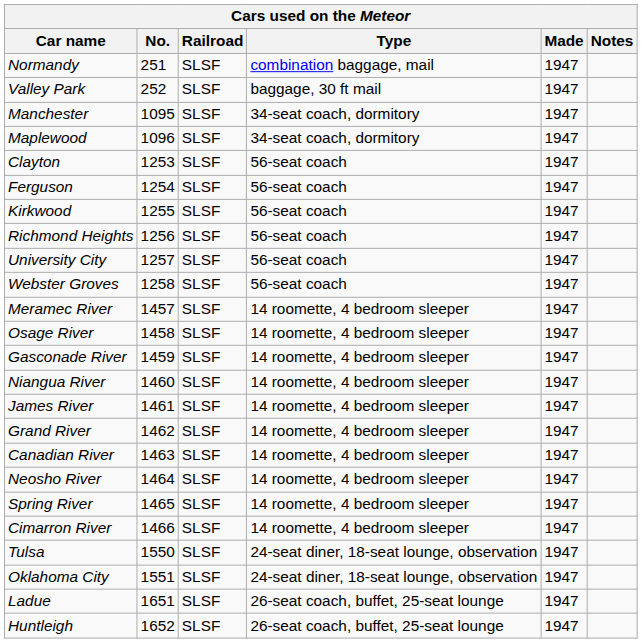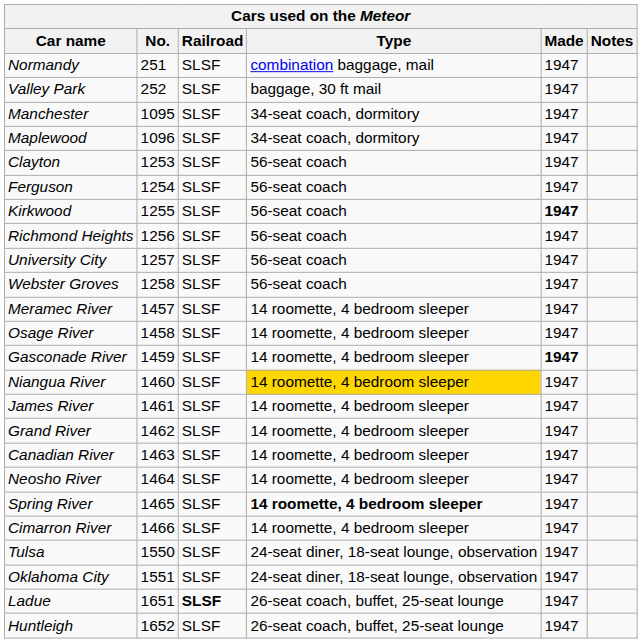(561, 211) normal -> (561, 211) bold
(561, 357) normal -> (561, 357) bold
(360, 382) no background -> (360, 382) gold background
(360, 503) normal -> (366, 503) bold
(201, 601) normal -> (201, 601) bold
